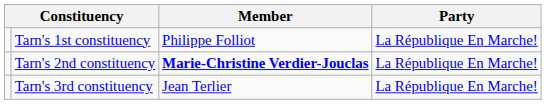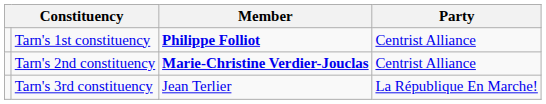(209, 39) normal -> (211, 39) bold
(457, 39) La République En Marche! -> (426, 39) Centrist Alliance
(457, 63) La République En Marche! -> (426, 63) Centrist Alliance
